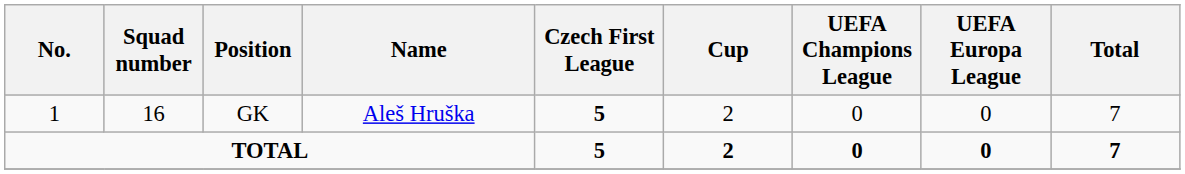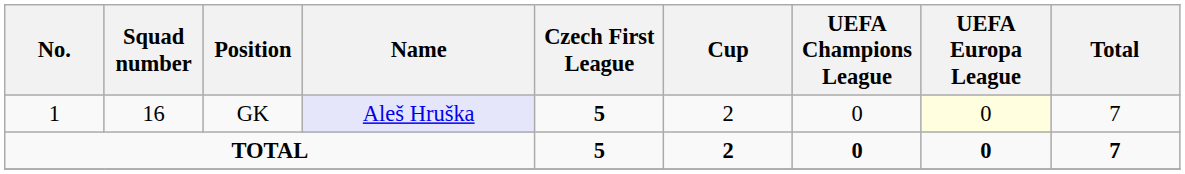(419, 113) no background -> (419, 113) lavender background
(986, 113) no background -> (986, 113) lightyellow background
